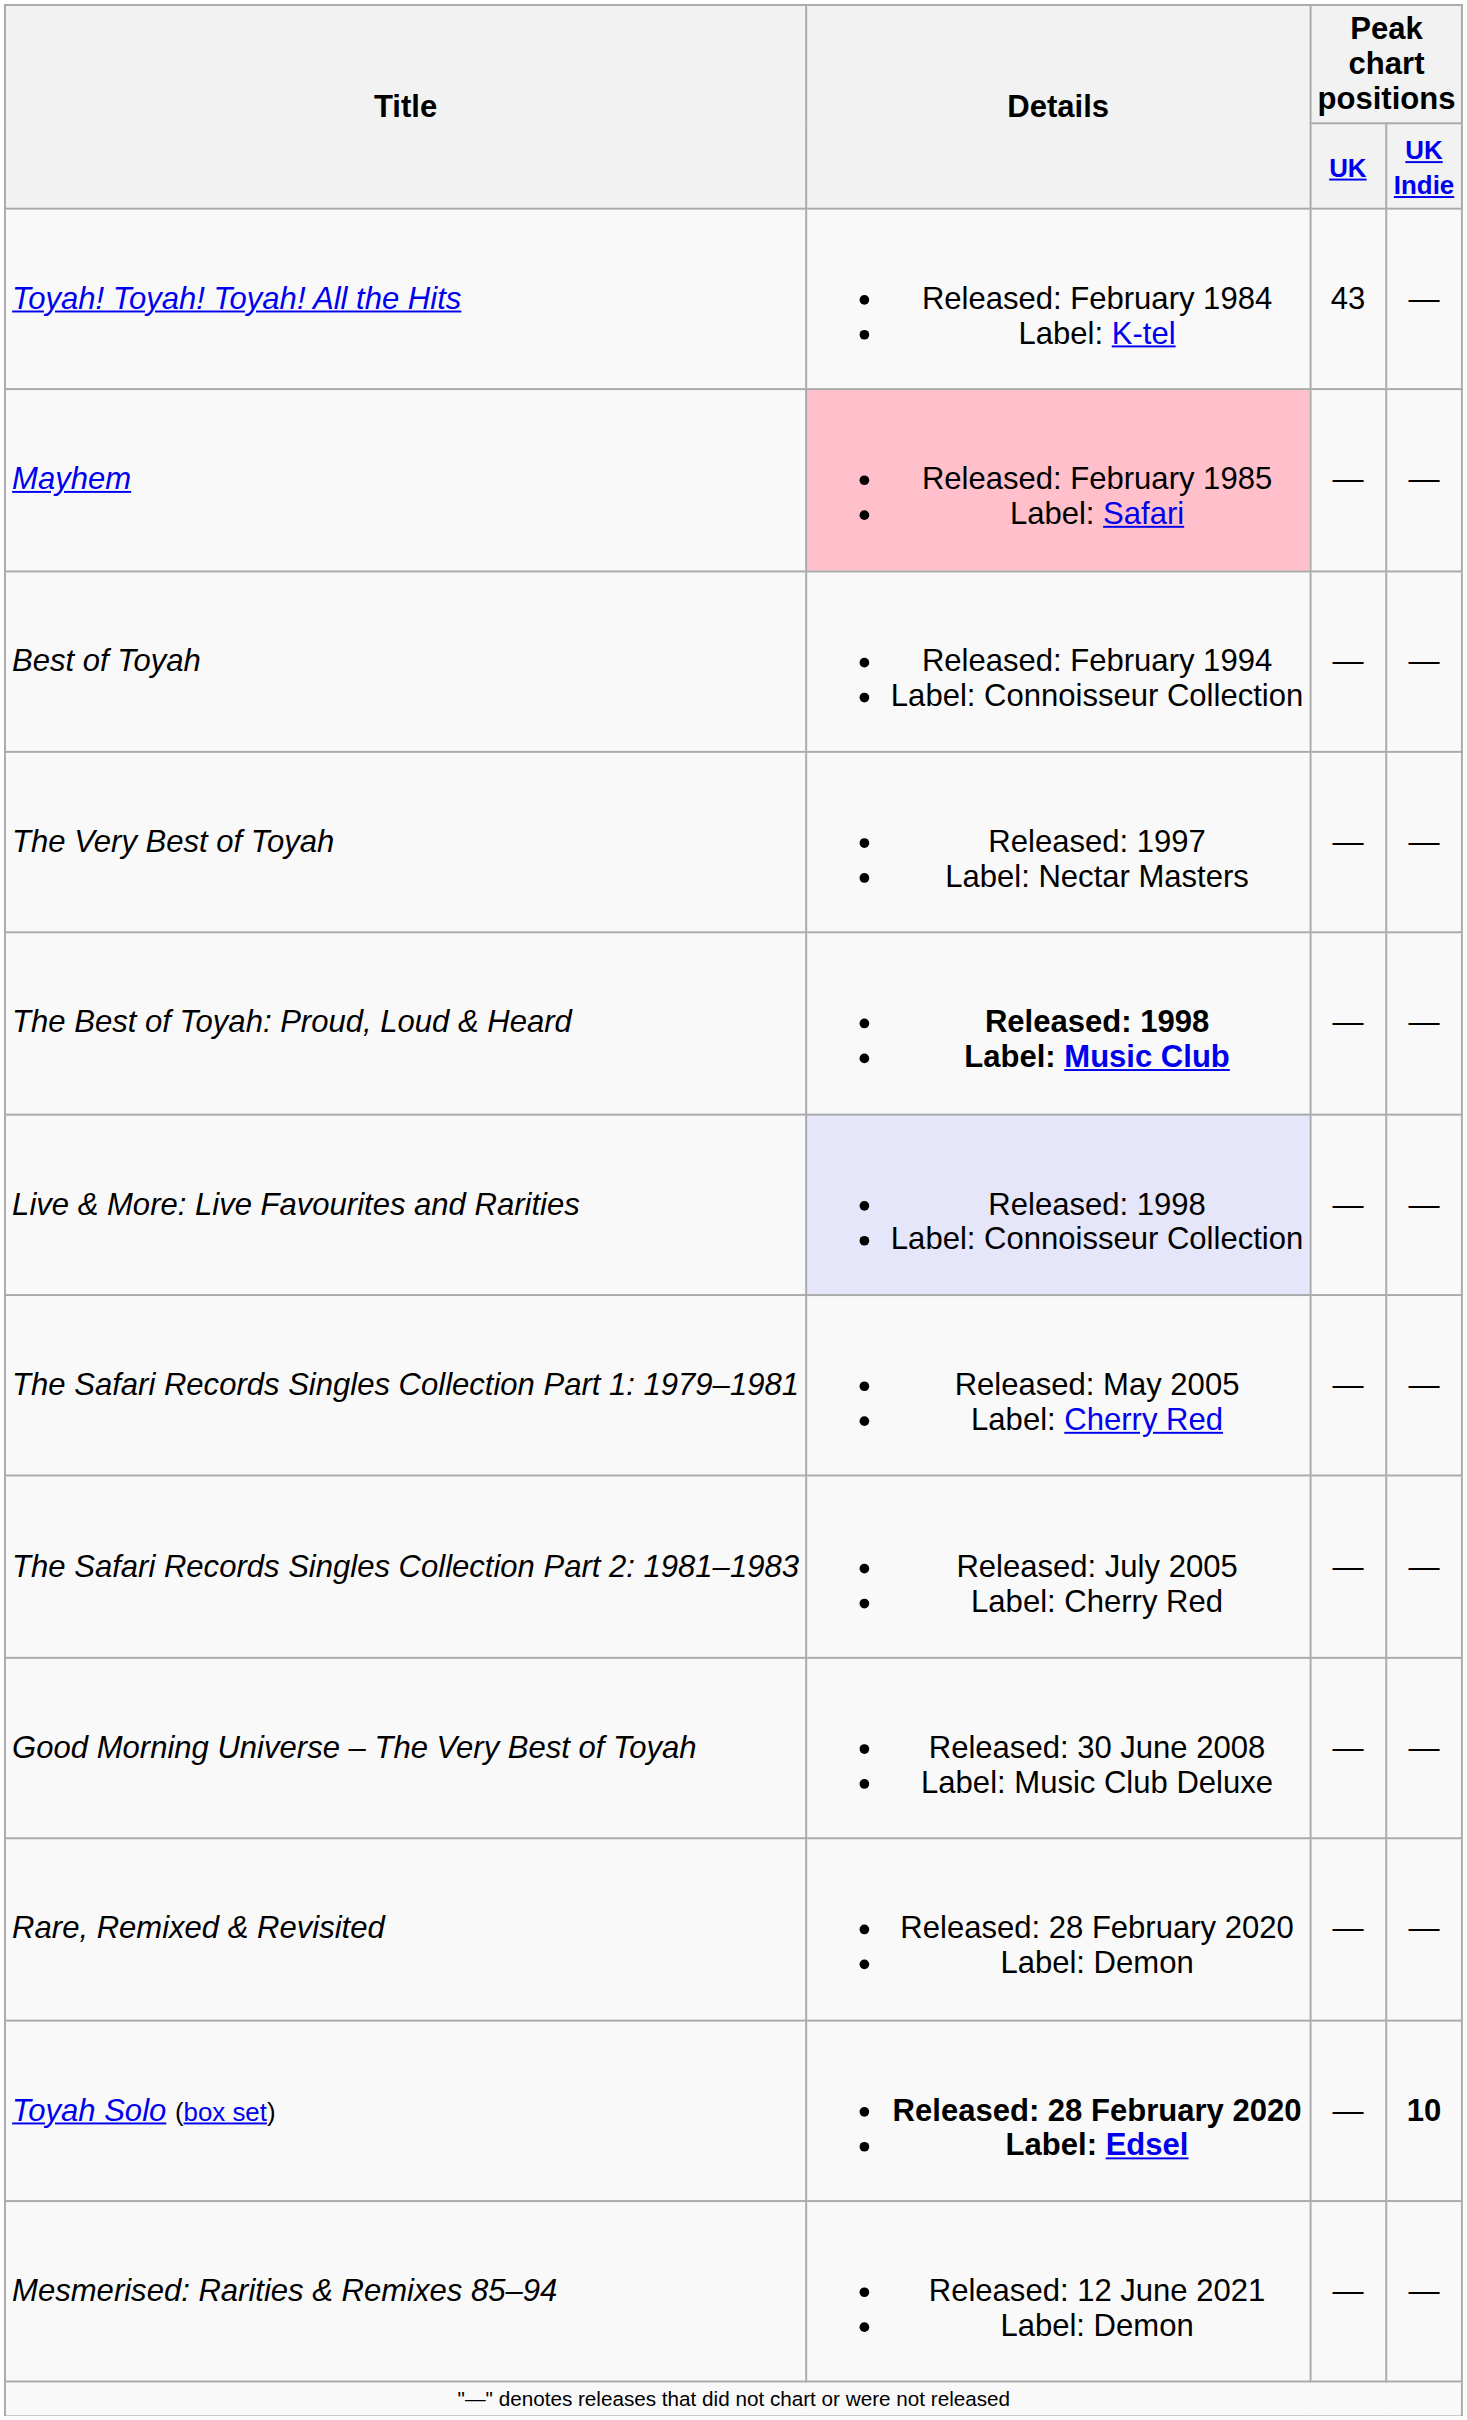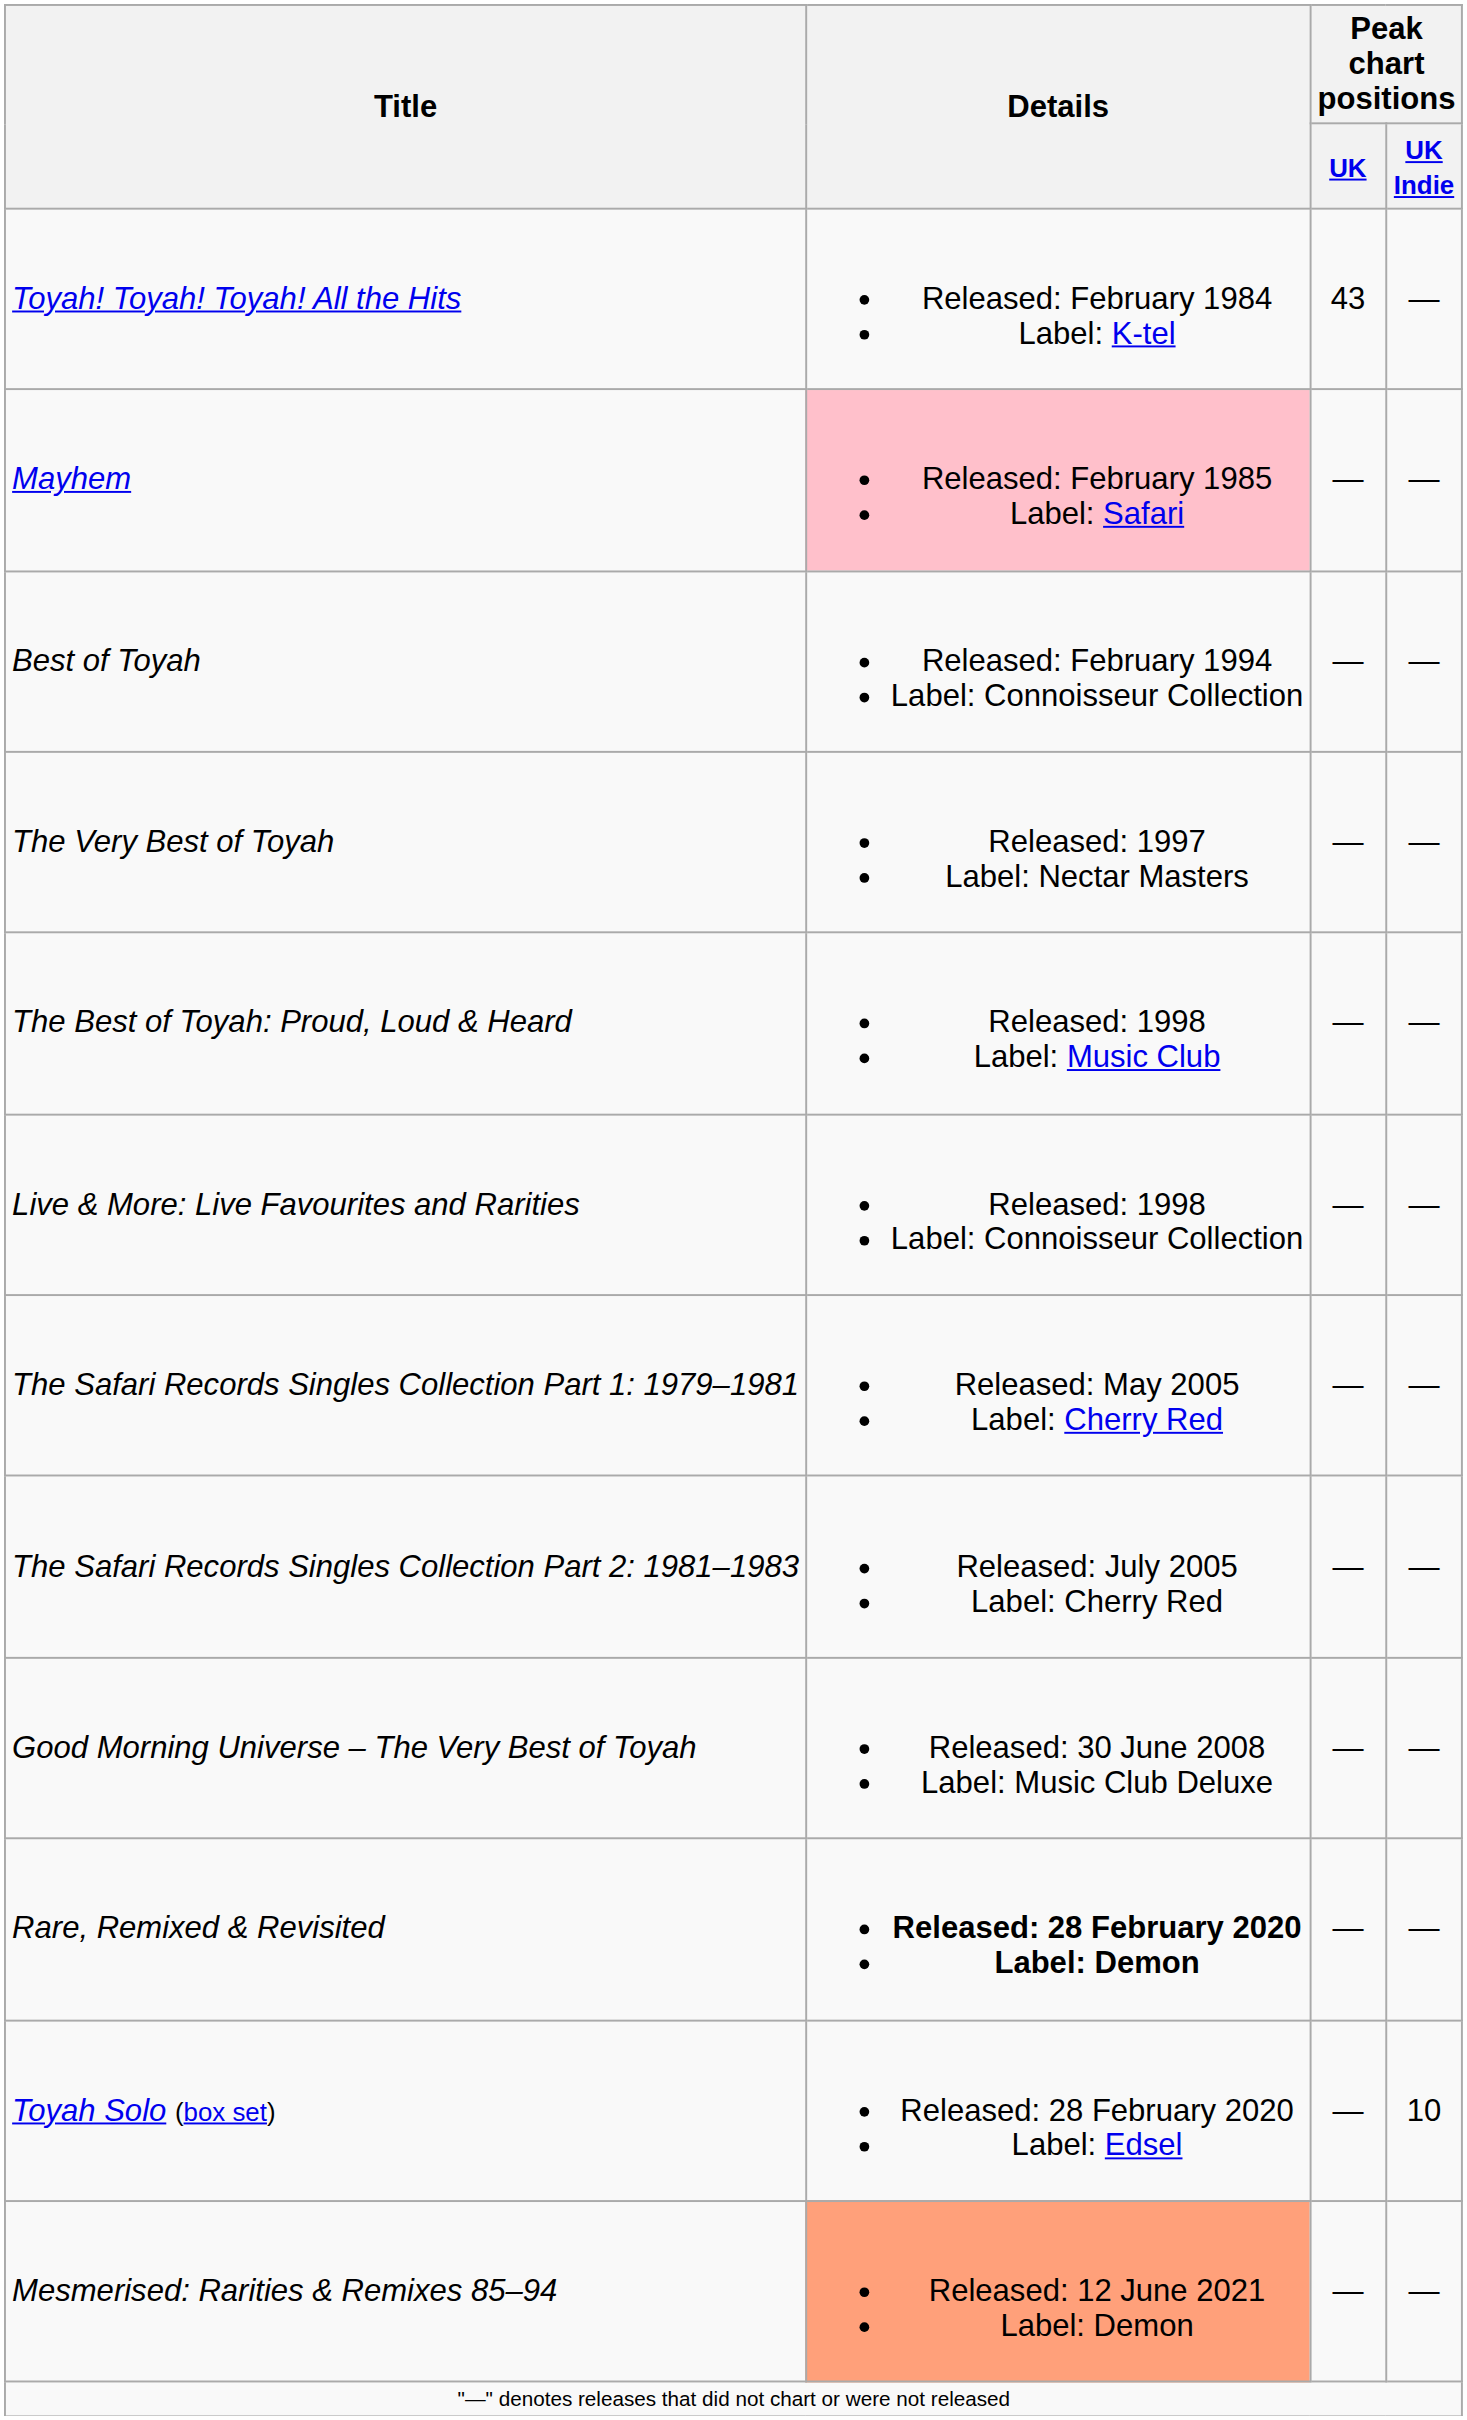(1058, 1041) bold -> (1058, 1041) normal
(1058, 1222) lavender background -> (1058, 1222) no background
(1058, 1947) normal -> (1058, 1947) bold
(1058, 2128) bold -> (1058, 2128) normal
(1424, 2109) bold -> (1424, 2109) normal
(1058, 2309) no background -> (1058, 2309) lightsalmon background
